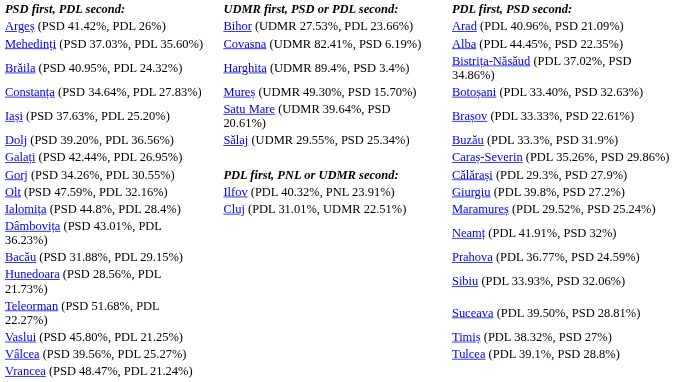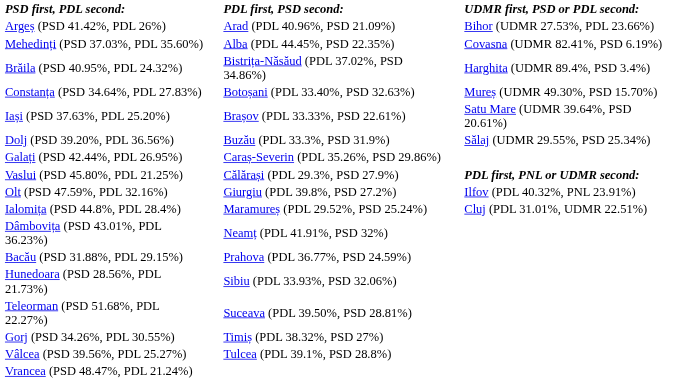columns swapped: (311, 9) <-> (512, 9)
(90, 174) Gorj (PSD 34.26%, PDL 30.55%) -> (94, 174) Vaslui (PSD 45.80%, PDL 21.25%)
(94, 337) Vaslui (PSD 45.80%, PDL 21.25%) -> (90, 337) Gorj (PSD 34.26%, PDL 30.55%)
